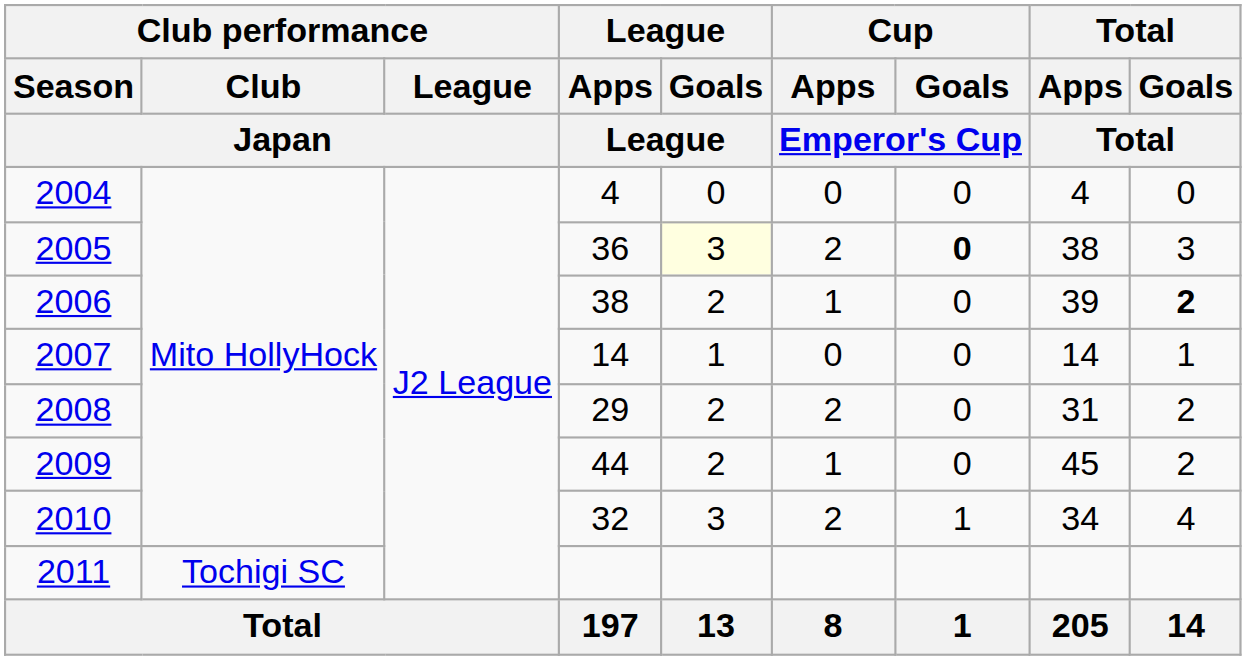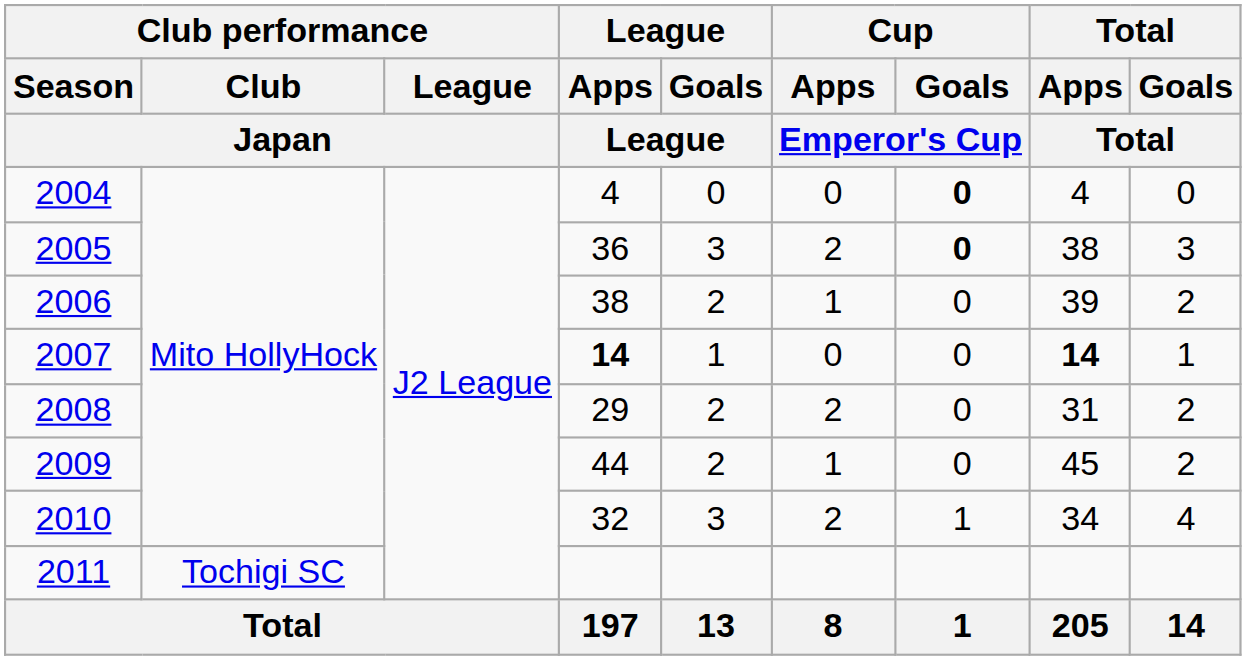(962, 193) normal -> (962, 193) bold
(716, 247) lightyellow background -> (716, 247) no background
(1186, 301) bold -> (1186, 301) normal
(610, 355) normal -> (610, 355) bold
(1080, 355) normal -> (1080, 355) bold
